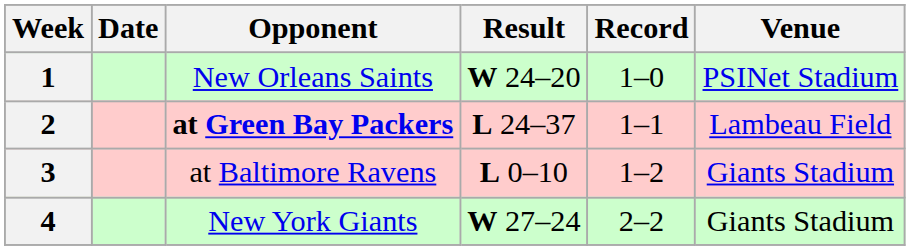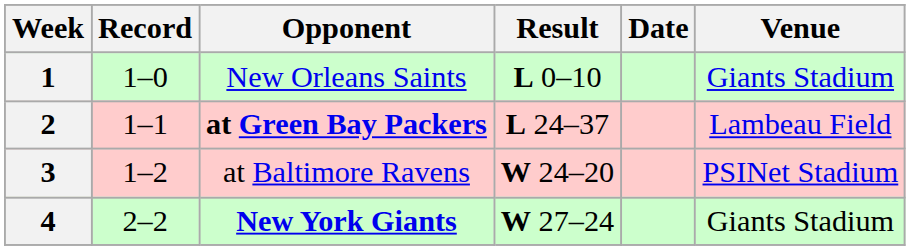columns swapped: (128, 28) <-> (642, 28)
(524, 76) W 24–20 -> (557, 76) L 0–10
(800, 76) PSINet Stadium -> (800, 76) Giants Stadium
(524, 172) L 0–10 -> (558, 172) W 24–20
(800, 172) Giants Stadium -> (800, 172) PSINet Stadium
(313, 220) normal -> (346, 220) bold
